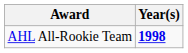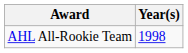(152, 36) bold -> (152, 36) normal
